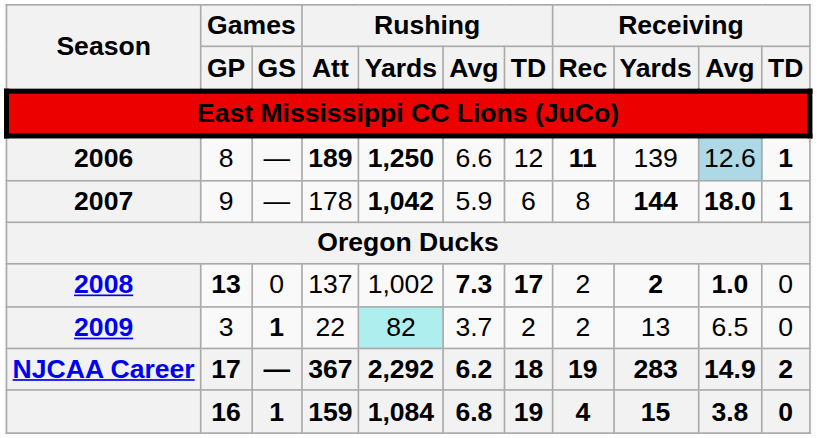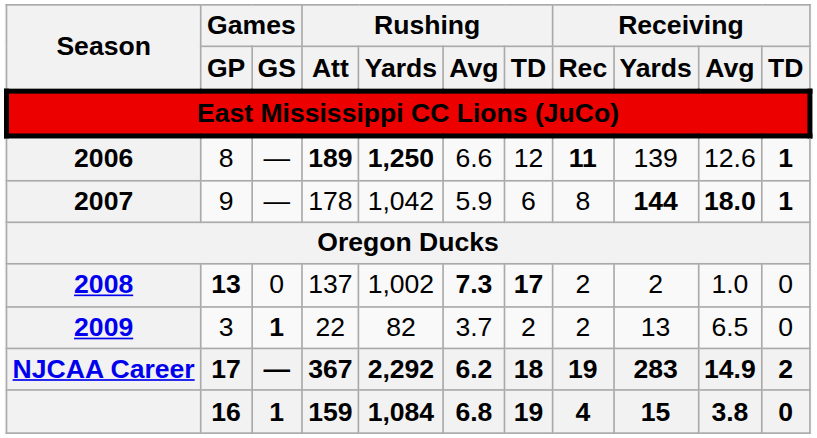(730, 158) lightblue background -> (730, 158) no background
(401, 200) bold -> (401, 200) normal
(656, 284) bold -> (656, 284) normal
(730, 284) bold -> (730, 284) normal
(401, 327) paleturquoise background -> (401, 327) no background
